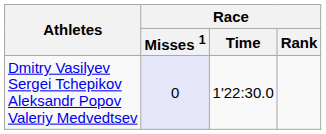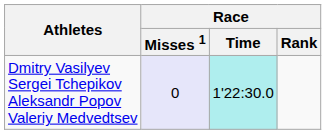(243, 93) no background -> (243, 93) paleturquoise background
